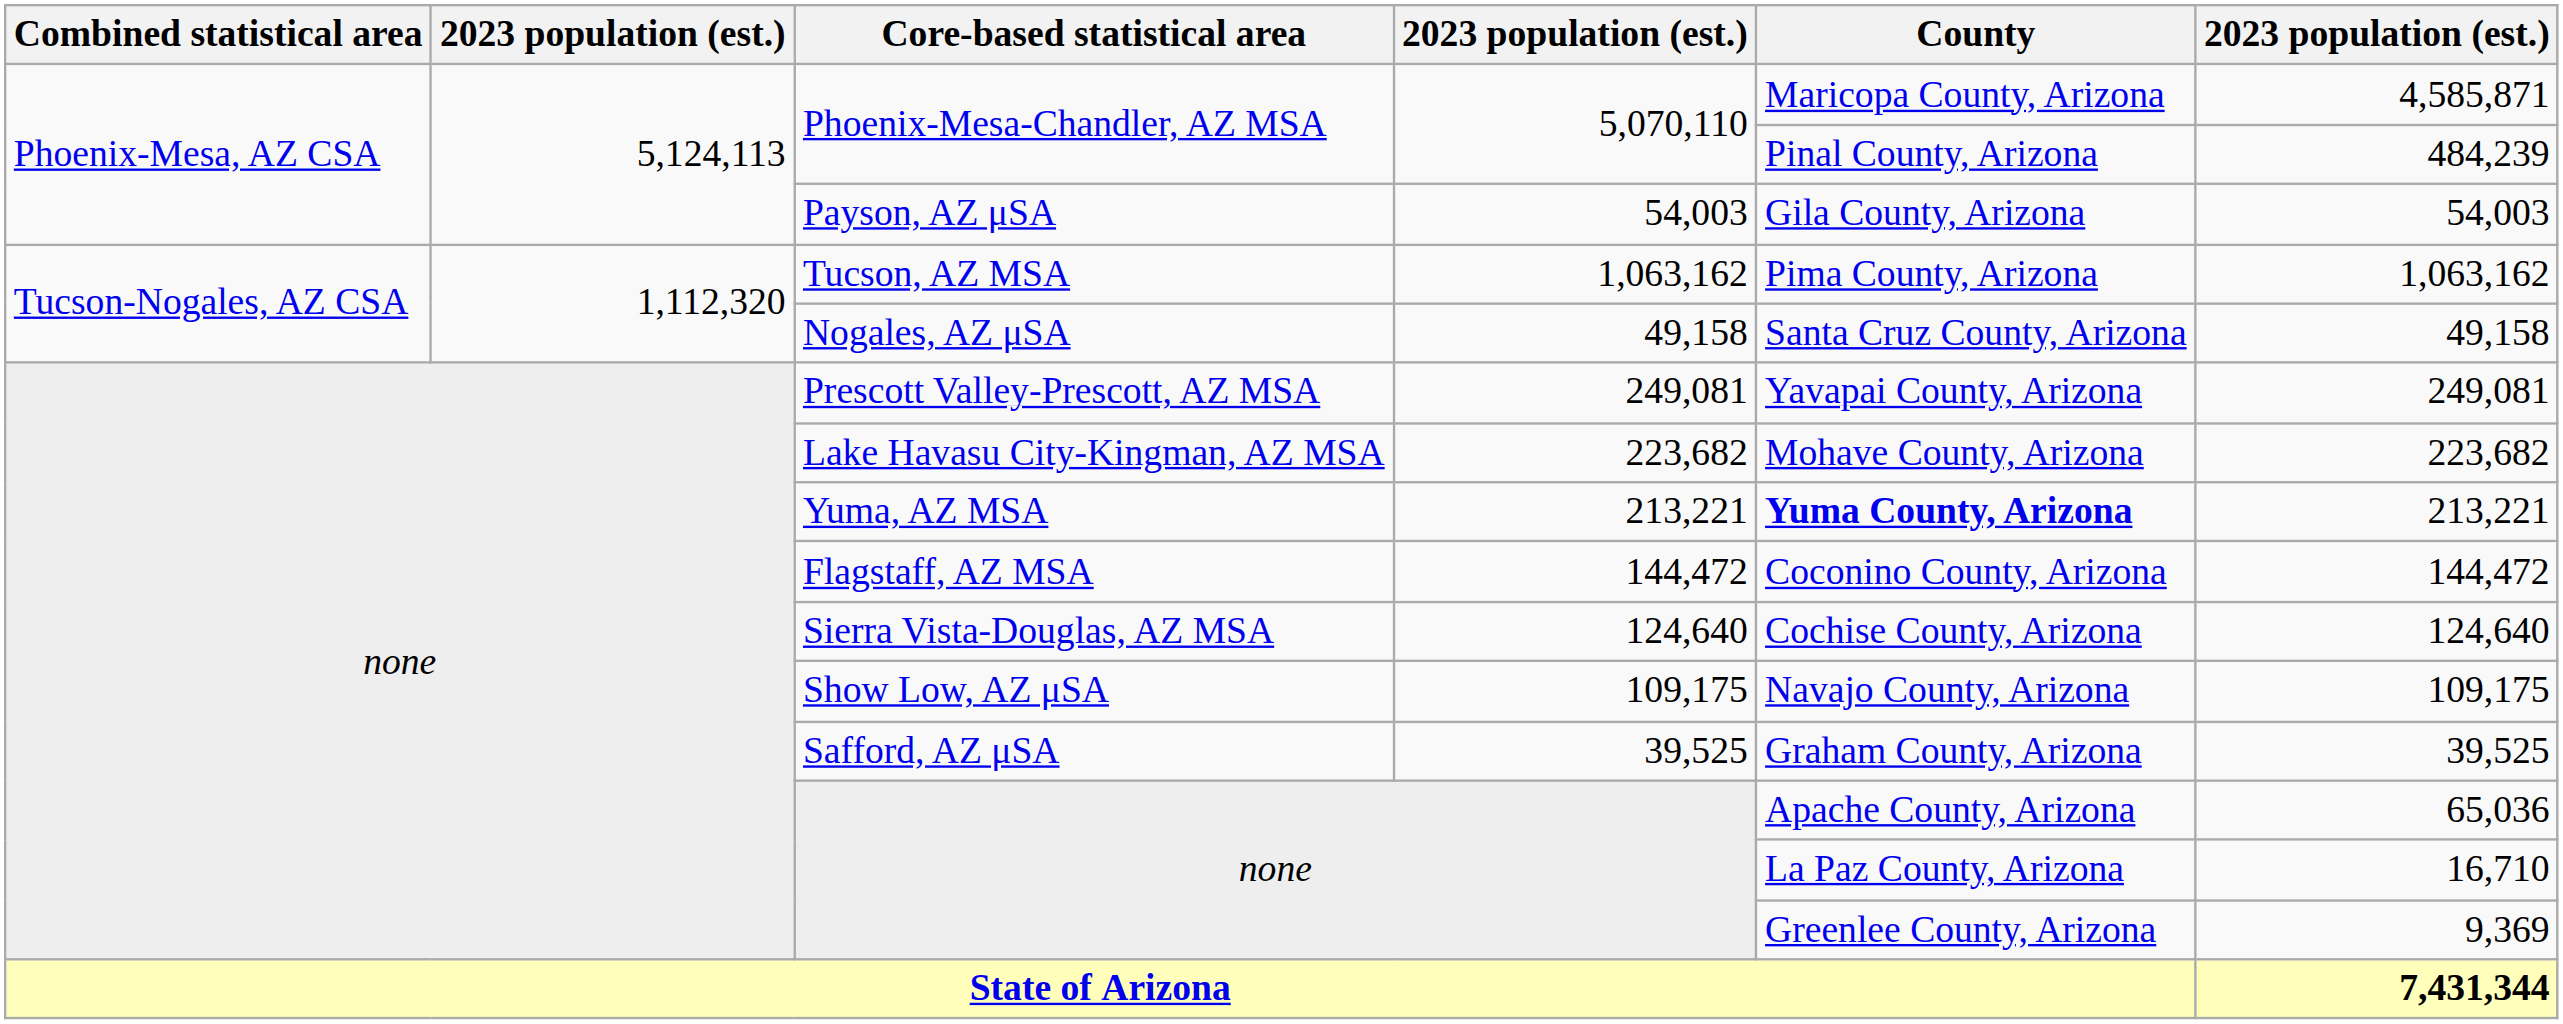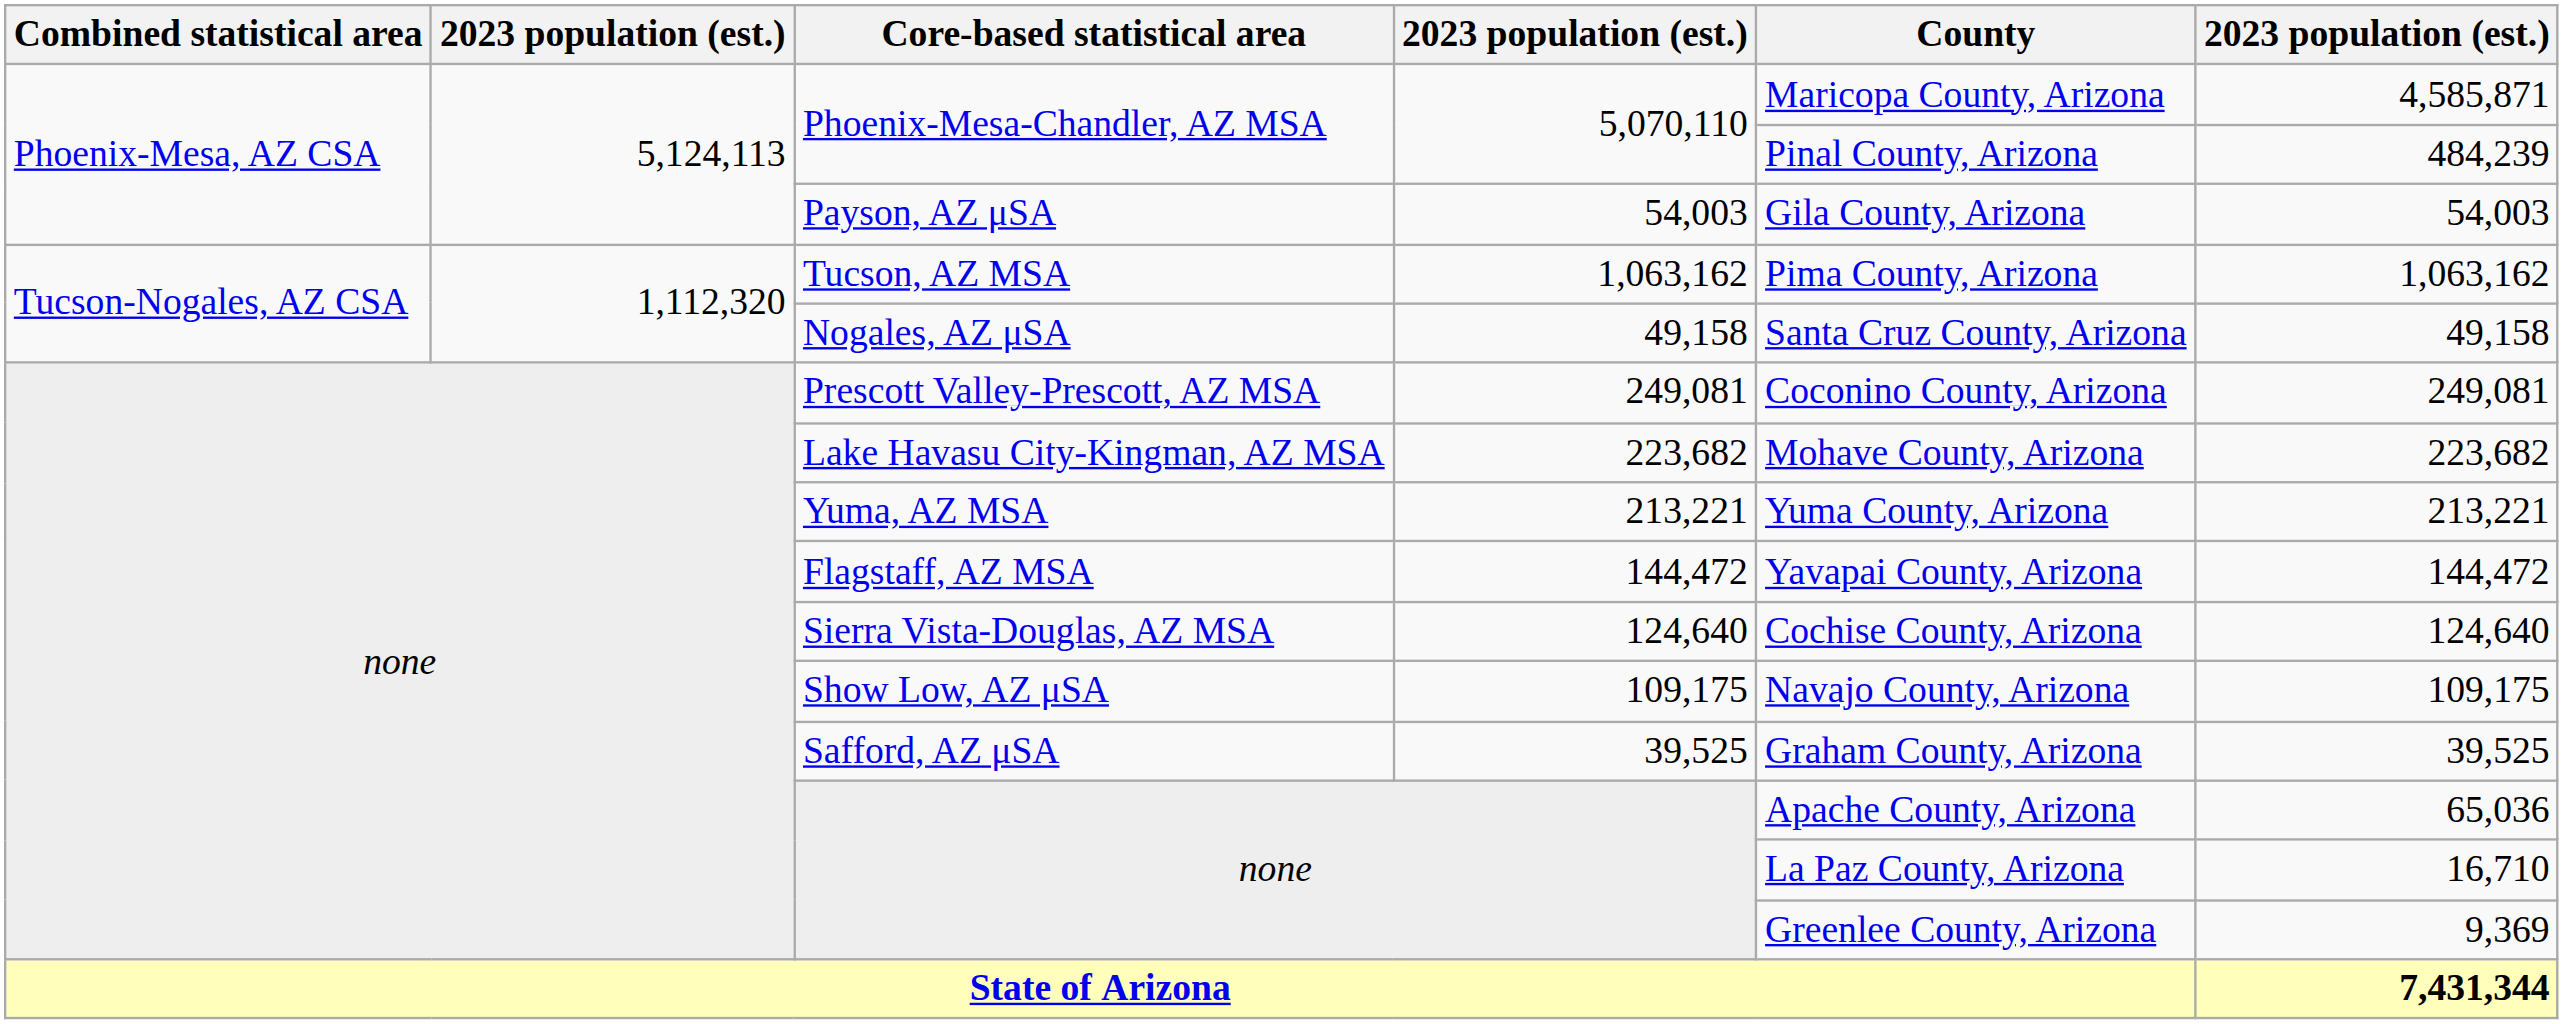(1954, 392) Yavapai County, Arizona -> (1966, 392) Coconino County, Arizona
(1949, 511) bold -> (1937, 511) normal
(1966, 570) Coconino County, Arizona -> (1954, 570) Yavapai County, Arizona
